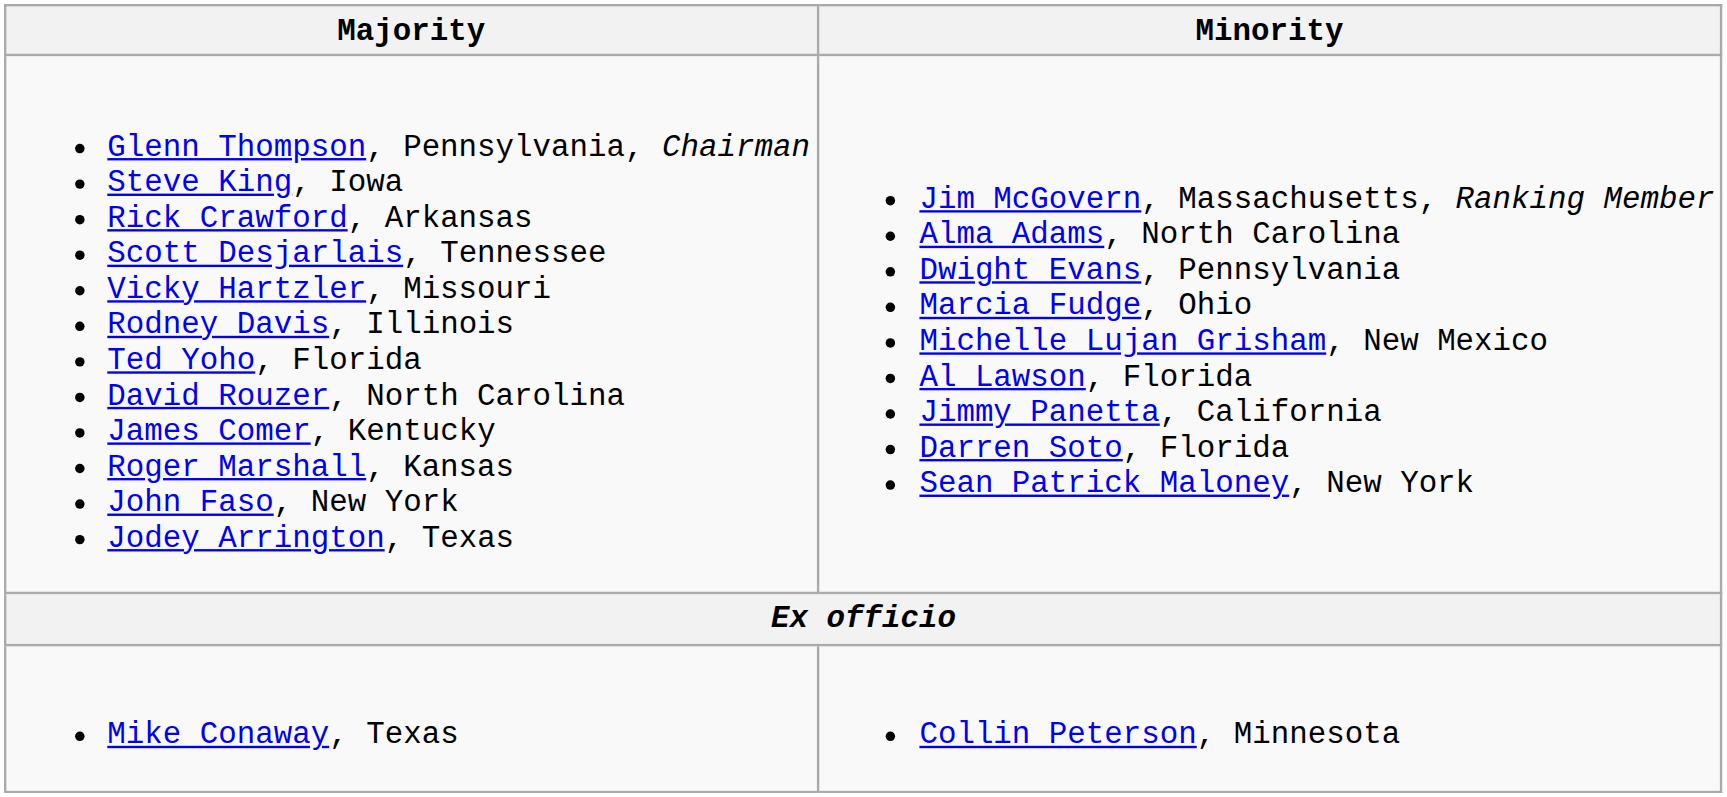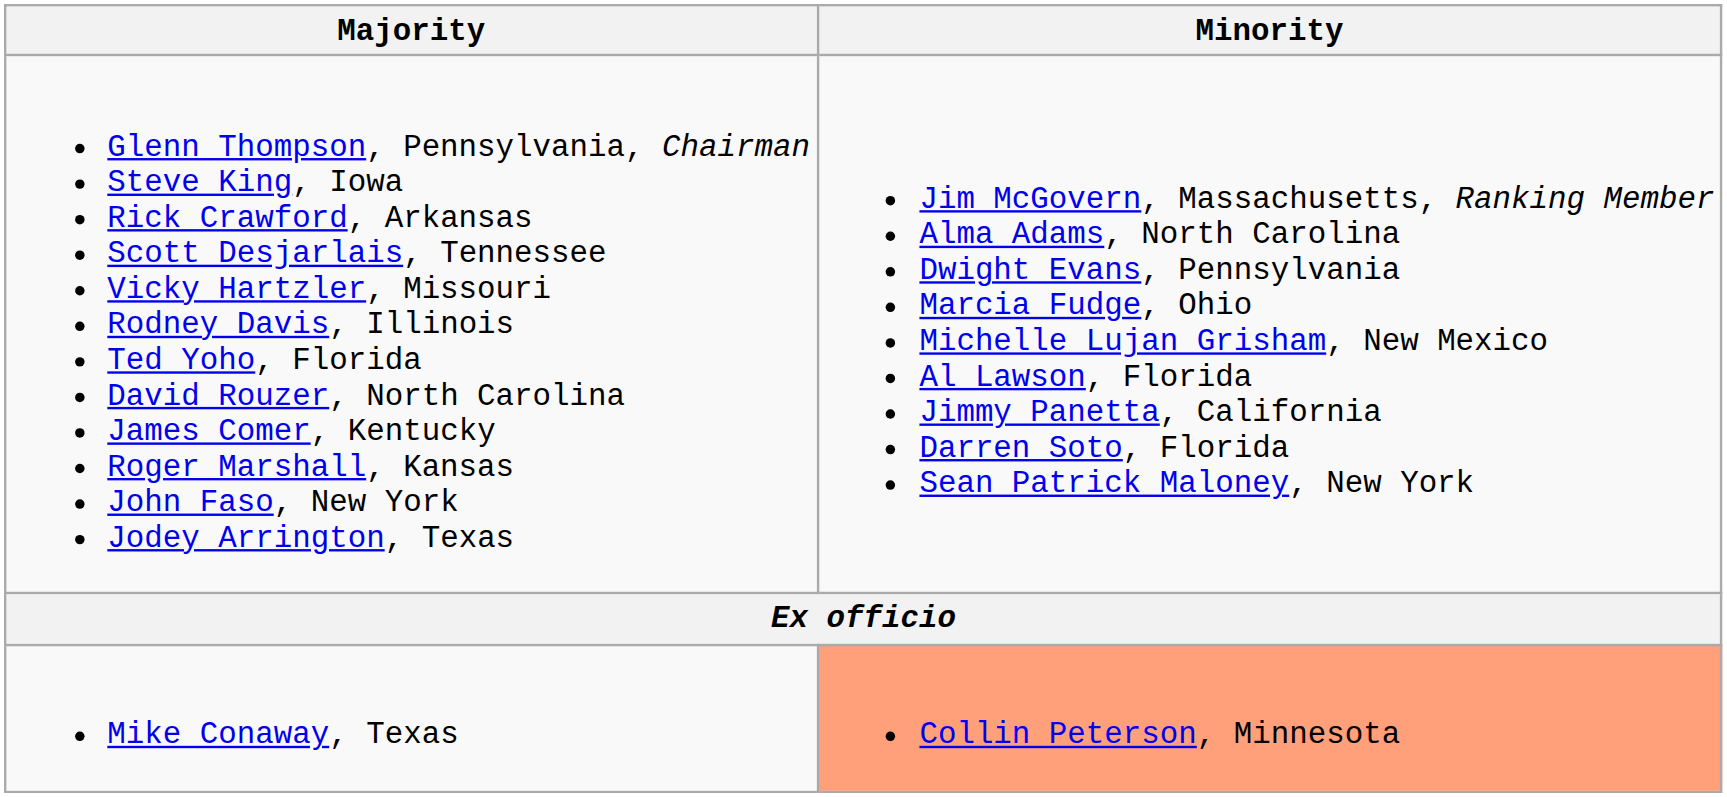(1270, 736) no background -> (1270, 736) lightsalmon background
